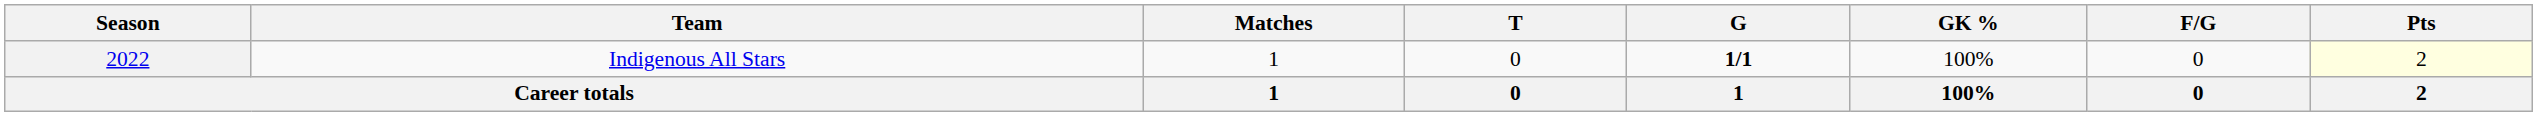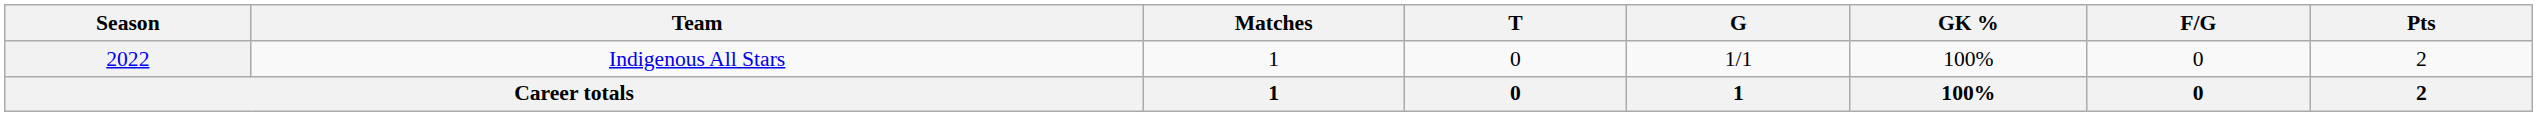(1739, 58) bold -> (1739, 58) normal
(2421, 58) lightyellow background -> (2421, 58) no background
